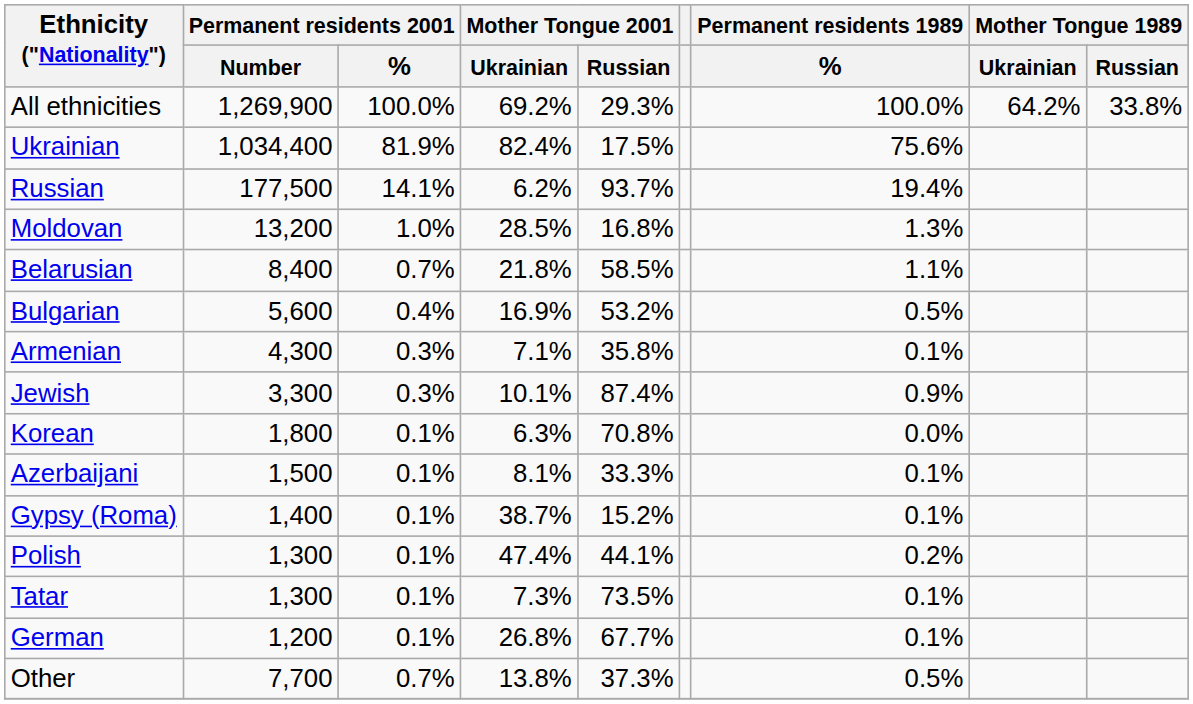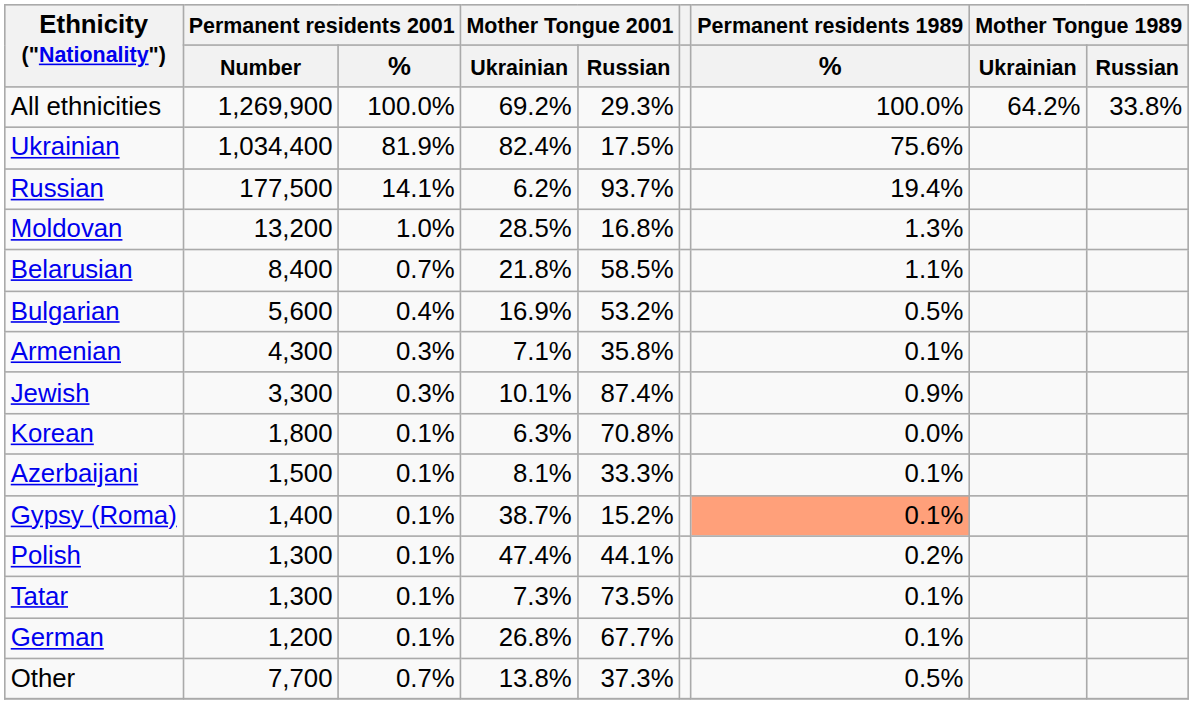(934, 515) no background -> (934, 515) lightsalmon background
